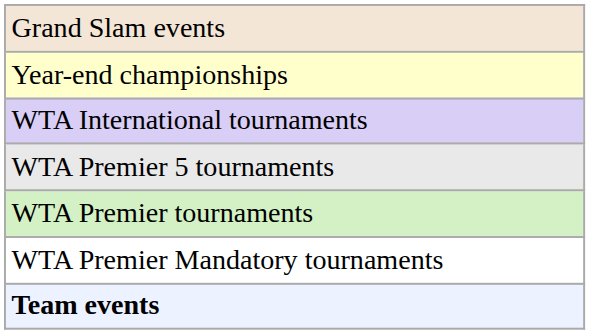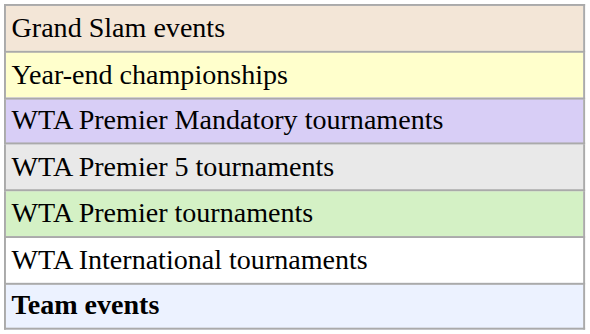(190, 120) WTA International tournaments -> (227, 120) WTA Premier Mandatory tournaments
(227, 259) WTA Premier Mandatory tournaments -> (190, 259) WTA International tournaments
